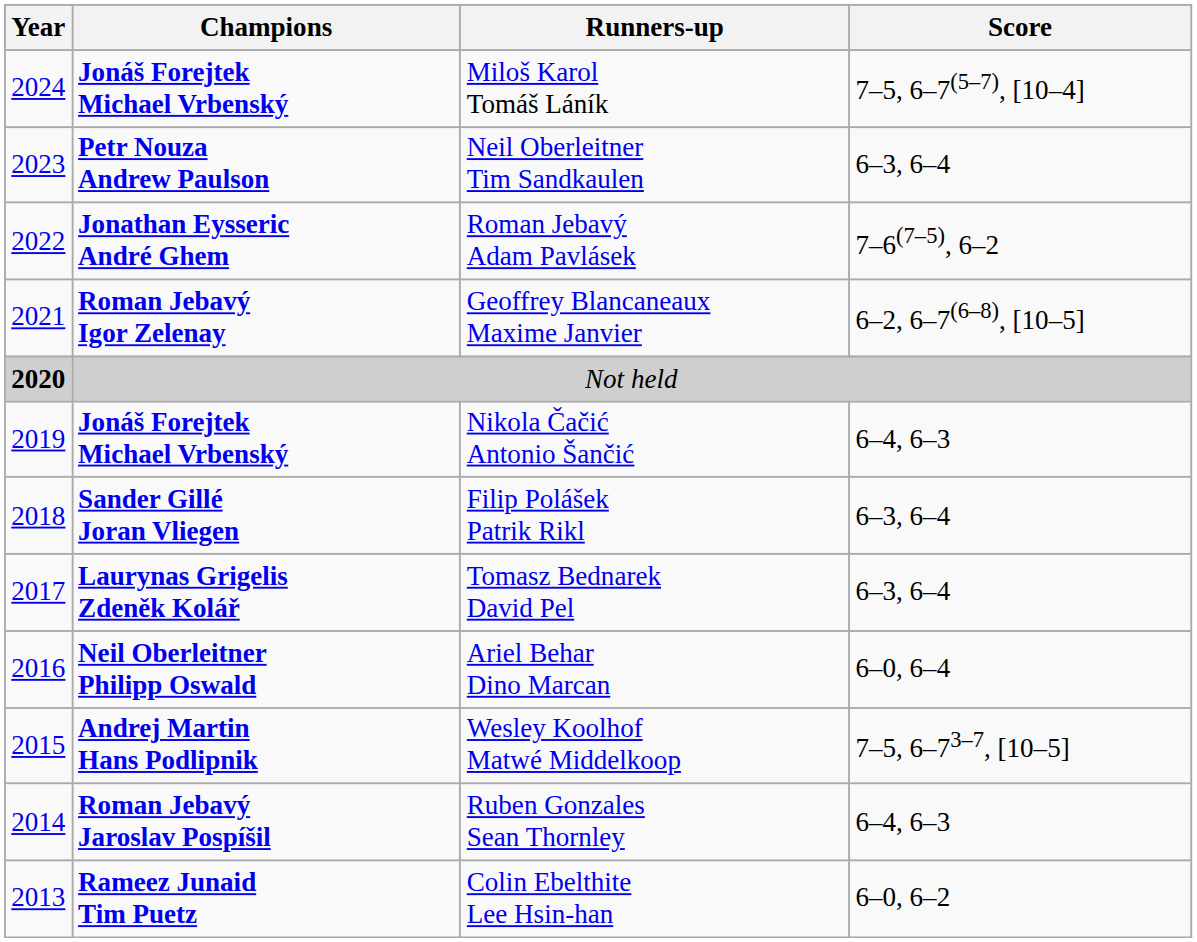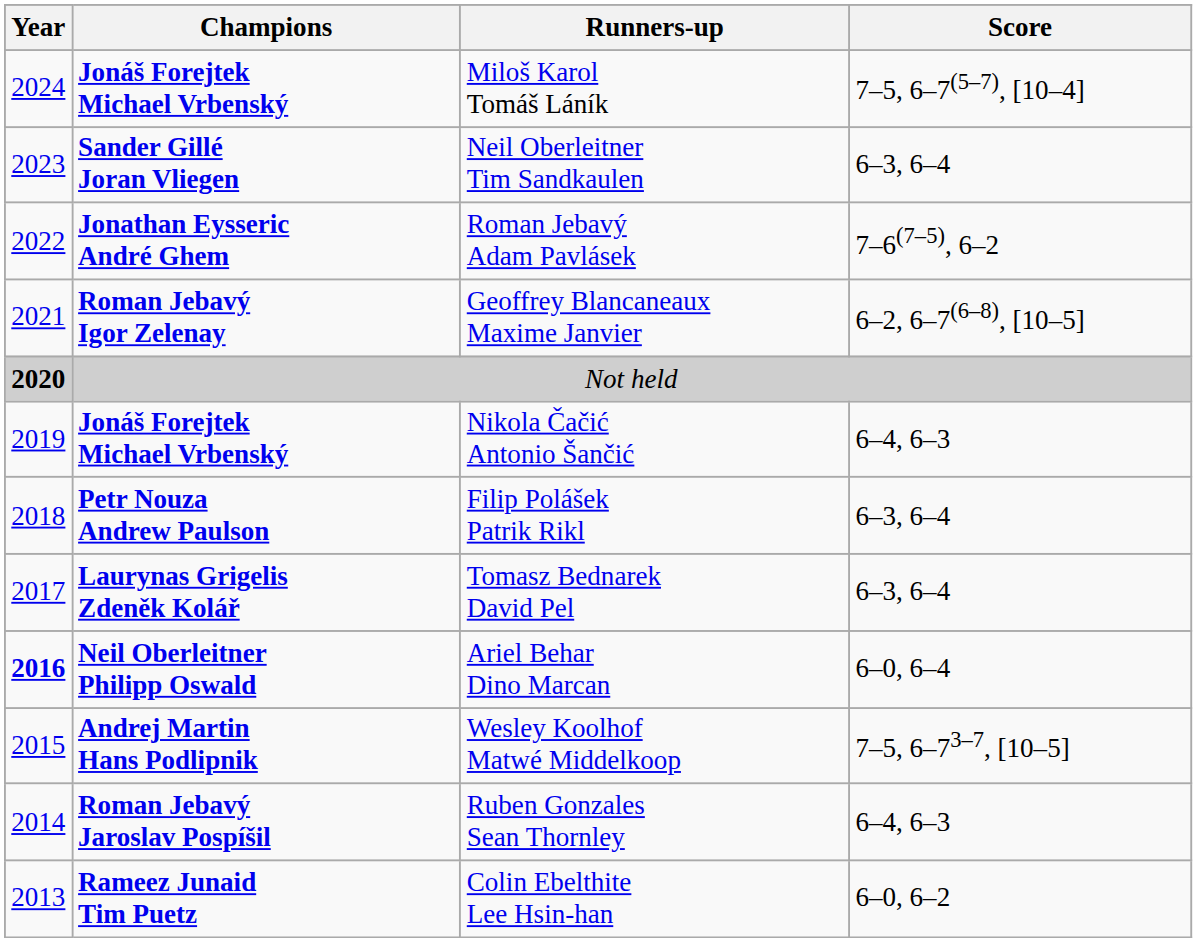(174, 164) Petr Nouza Andrew Paulson -> (159, 164) Sander Gillé Joran Vliegen
(159, 515) Sander Gillé Joran Vliegen -> (174, 515) Petr Nouza Andrew Paulson
(38, 668) normal -> (38, 668) bold
